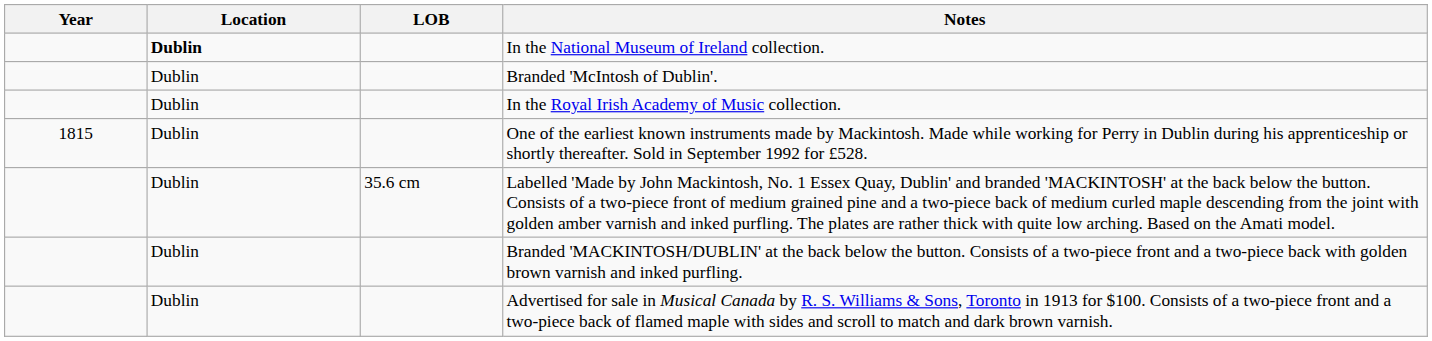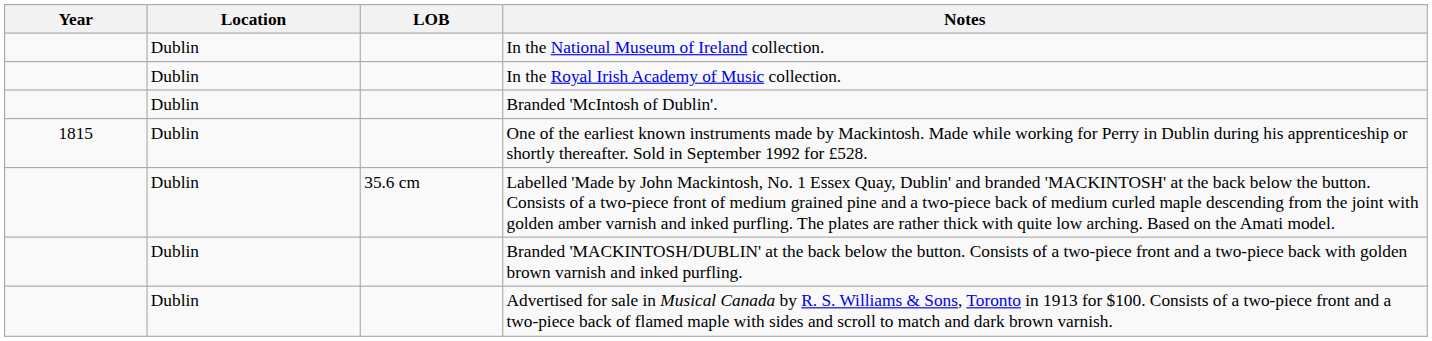(176, 47) bold -> (175, 47) normal
rows swapped: (674, 104) <-> (612, 76)
